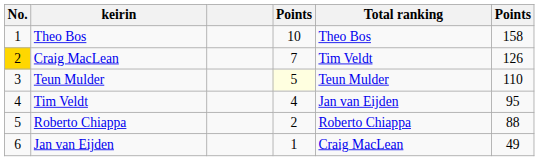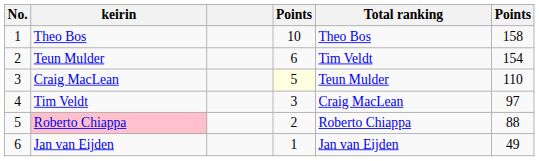(18, 58) gold background -> (18, 58) no background
(76, 58) Craig MacLean -> (69, 58) Teun Mulder
(294, 58) 7 -> (294, 58) 6
(513, 58) 126 -> (513, 58) 154
(69, 79) Teun Mulder -> (76, 79) Craig MacLean
(294, 101) 4 -> (294, 101) 3
(358, 101) Jan van Eijden -> (361, 101) Craig MacLean
(513, 101) 95 -> (513, 101) 97
(80, 123) no background -> (80, 123) pink background
(361, 144) Craig MacLean -> (358, 144) Jan van Eijden
